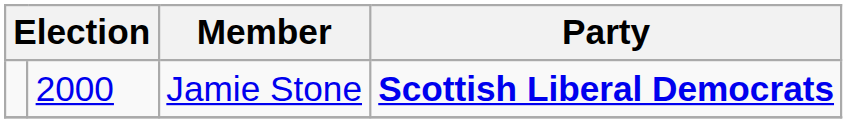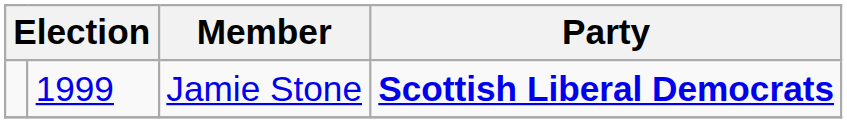(75, 88) 2000 -> (75, 88) 1999
